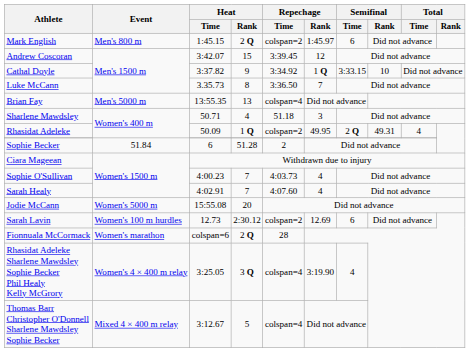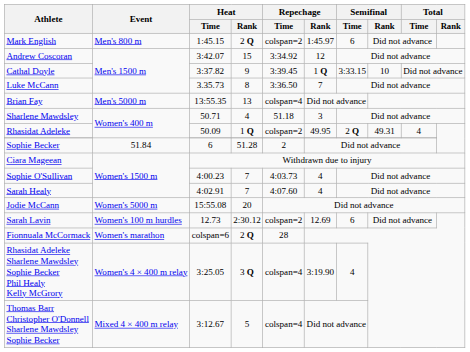(284, 56) 3:39.45 -> (284, 56) 3:34.92
(284, 71) 3:34.92 -> (284, 71) 3:39.45
